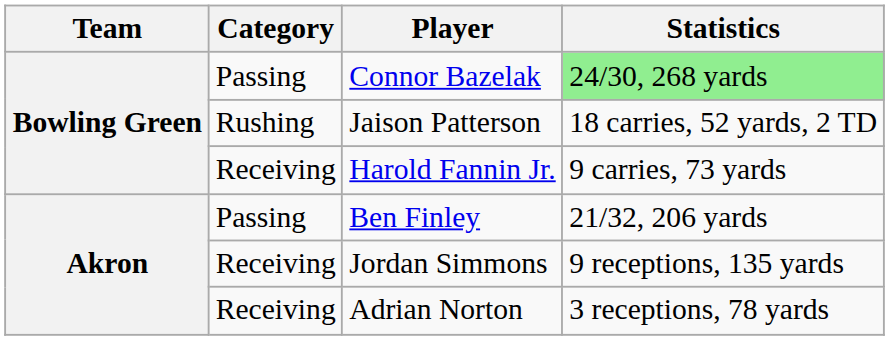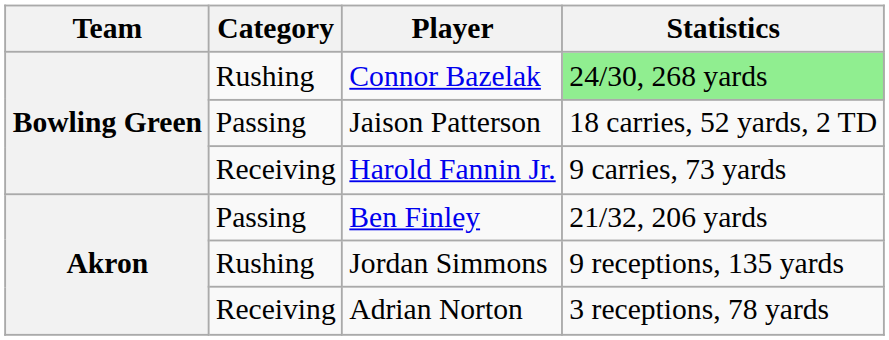(261, 75) Passing -> (265, 75) Rushing
(265, 122) Rushing -> (261, 122) Passing
(276, 263) Receiving -> (265, 263) Rushing
